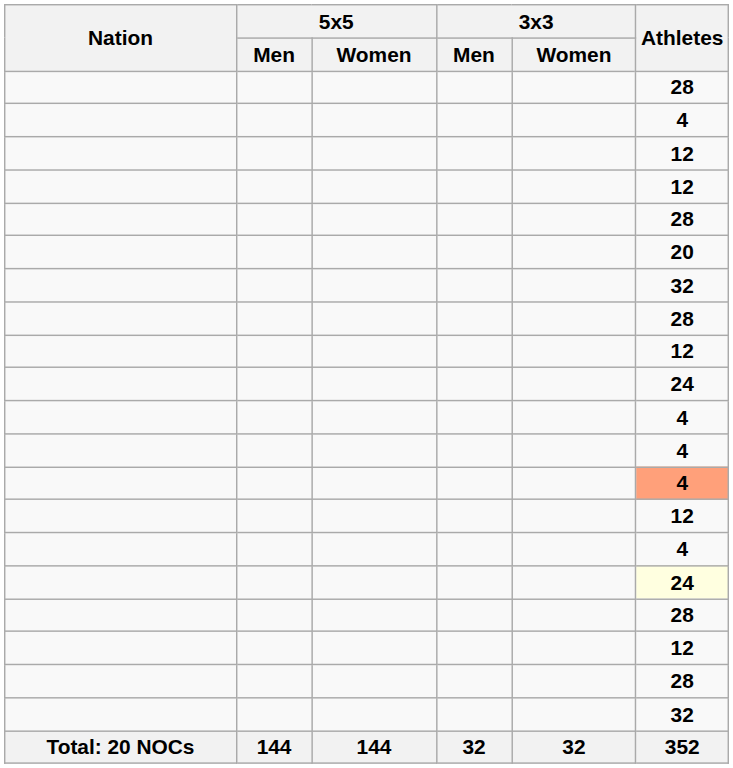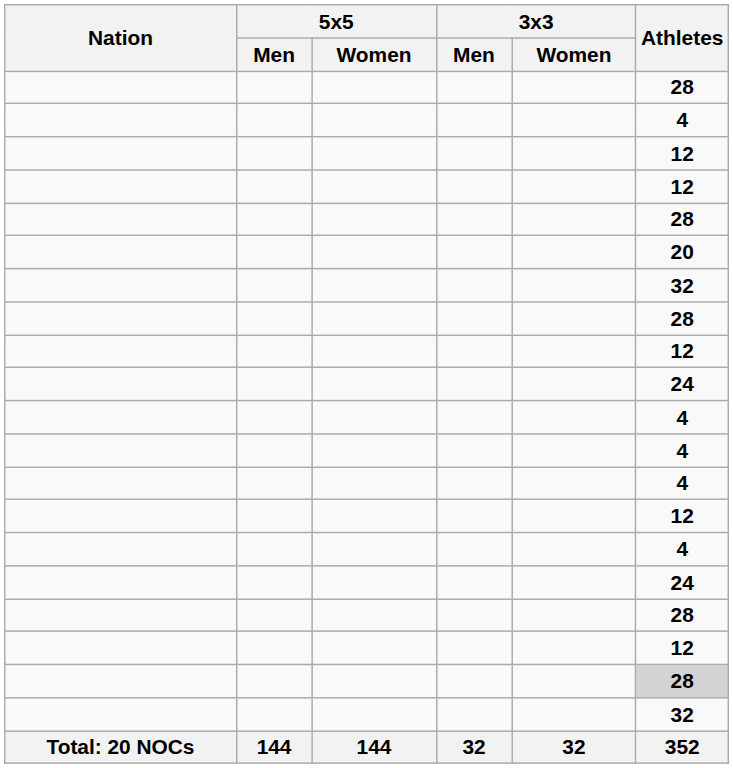(682, 483) lightsalmon background -> (682, 483) no background
(682, 582) lightyellow background -> (682, 582) no background
(682, 681) no background -> (682, 681) lightgrey background
